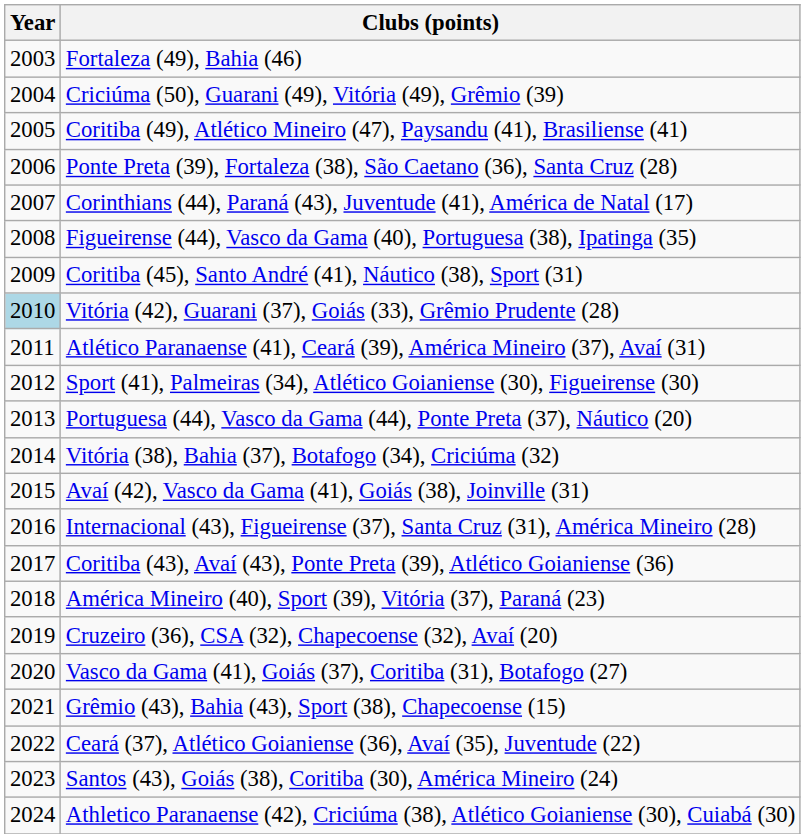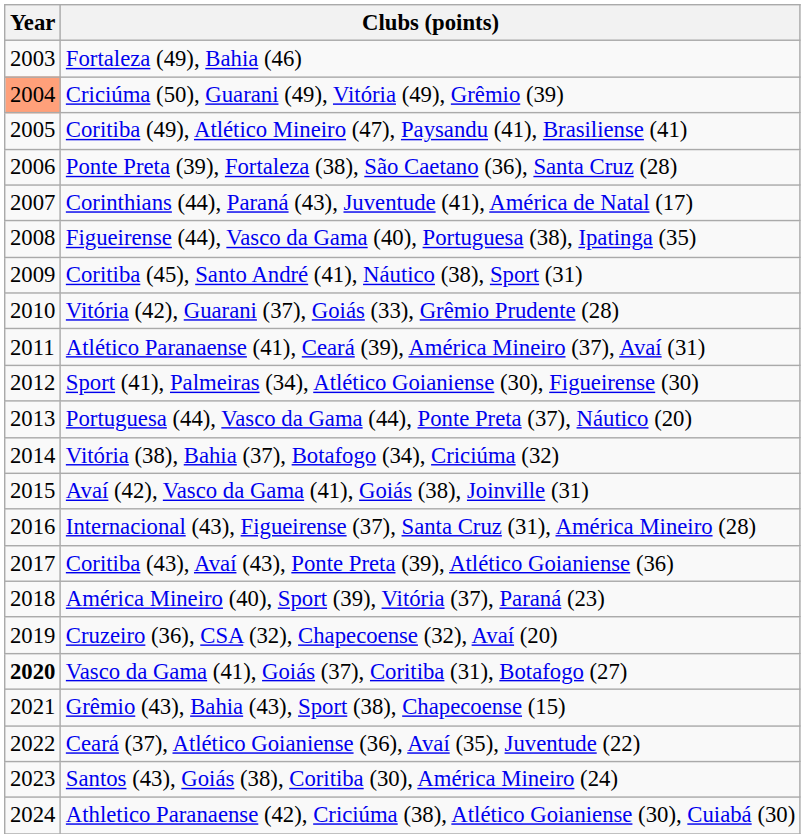(33, 94) no background -> (33, 94) lightsalmon background
(33, 310) lightblue background -> (33, 310) no background
(33, 671) normal -> (33, 671) bold
